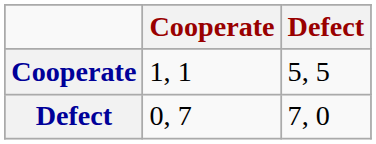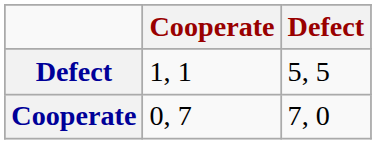(74, 71) Cooperate -> (74, 71) Defect
(74, 116) Defect -> (74, 116) Cooperate
